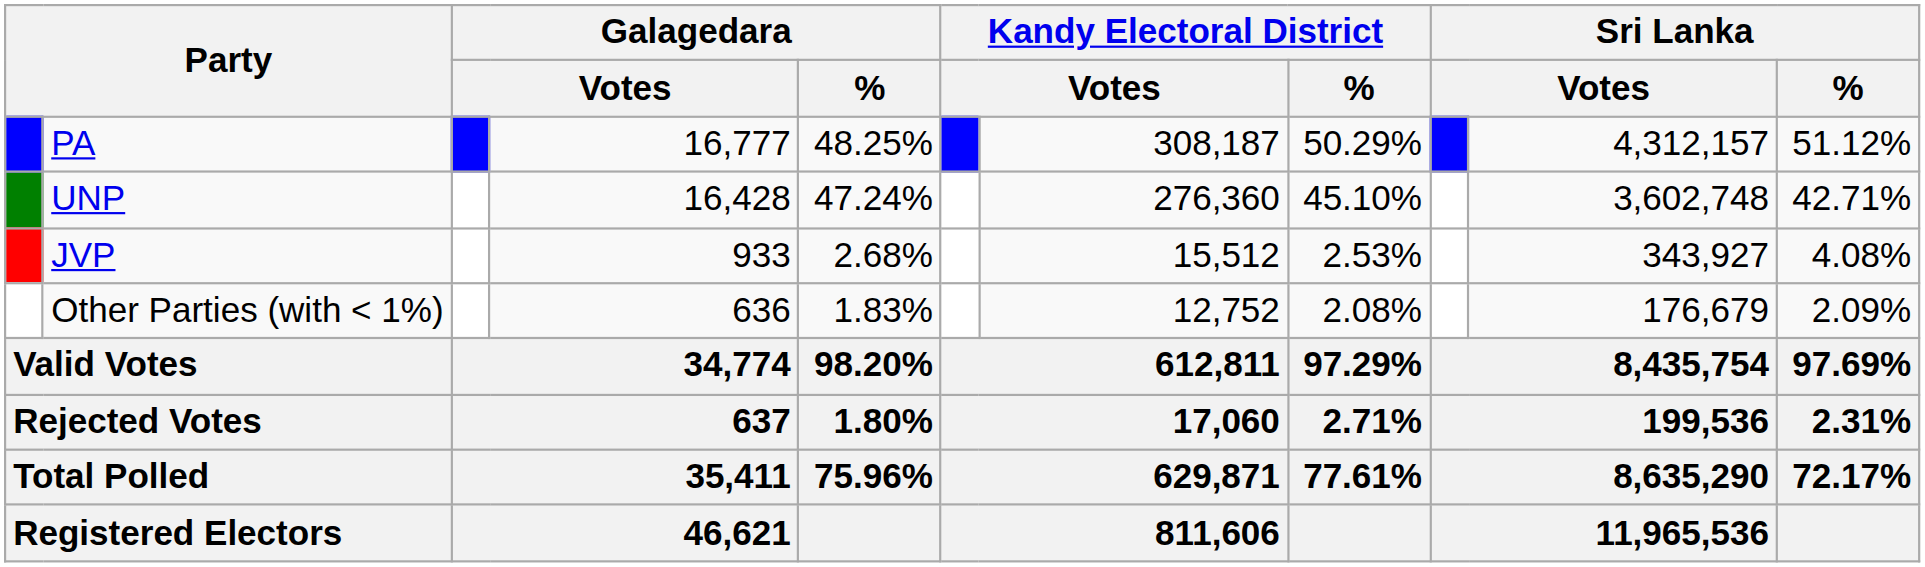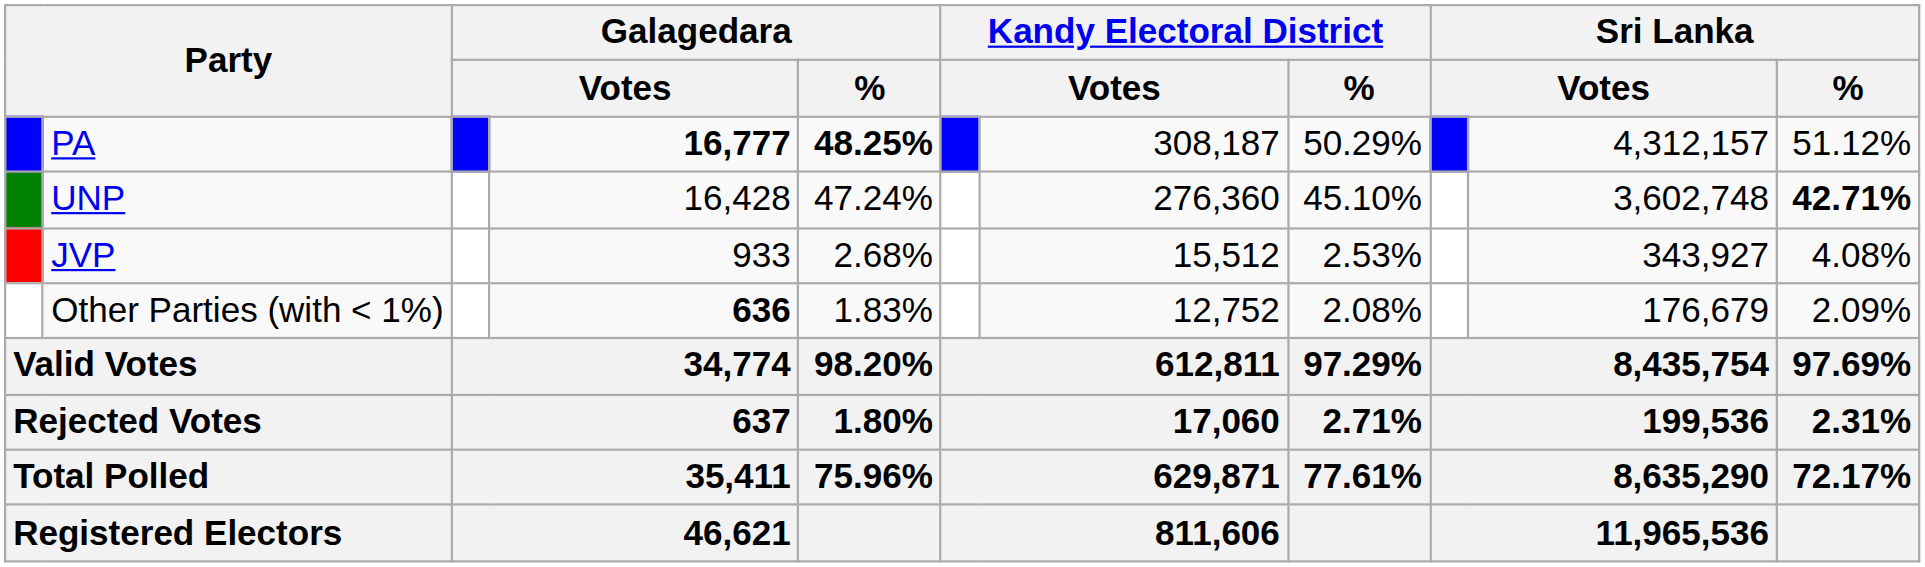(737, 143) normal -> (737, 143) bold
(873, 143) normal -> (873, 143) bold
(1852, 198) normal -> (1852, 198) bold
(761, 310) normal -> (761, 310) bold
